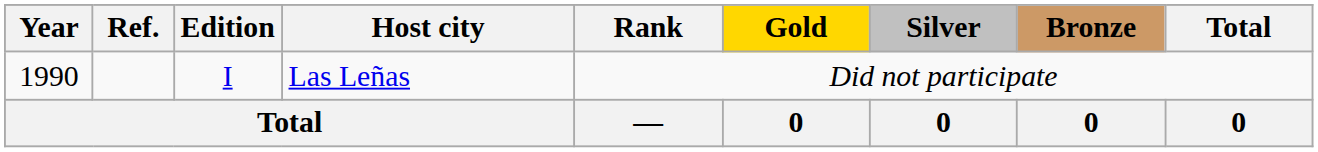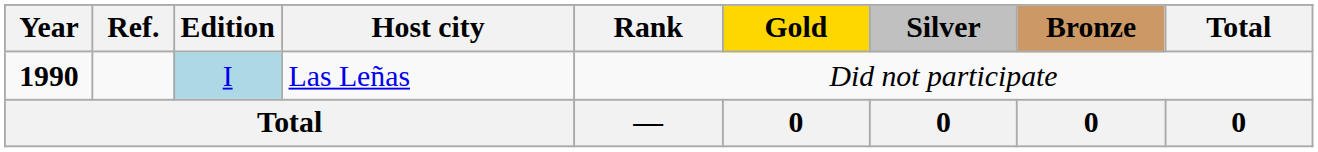(49, 75) normal -> (49, 75) bold
(228, 75) no background -> (228, 75) lightblue background
